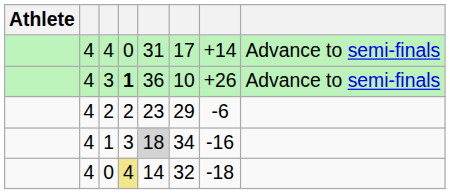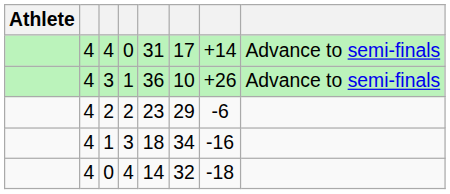(128, 81) bold -> (128, 81) normal
(153, 142) lightgrey background -> (153, 142) no background
(128, 173) khaki background -> (128, 173) no background
